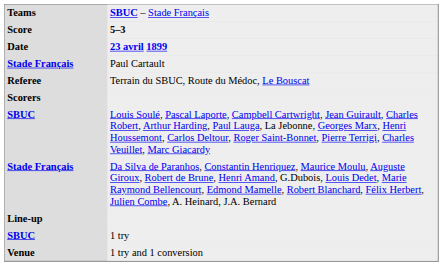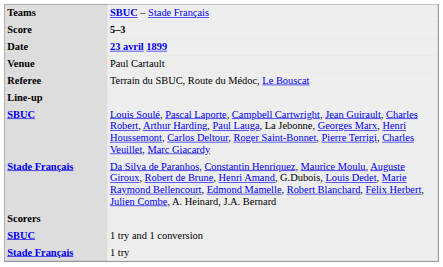(40, 63) Stade Français -> (21, 63) Venue
(24, 97) Scorers -> (25, 97) Line-up
(25, 218) Line-up -> (24, 218) Scorers
(120, 235) 1 try -> (156, 235) 1 try and 1 conversion
(21, 252) Venue -> (40, 252) Stade Français
(156, 252) 1 try and 1 conversion -> (120, 252) 1 try
